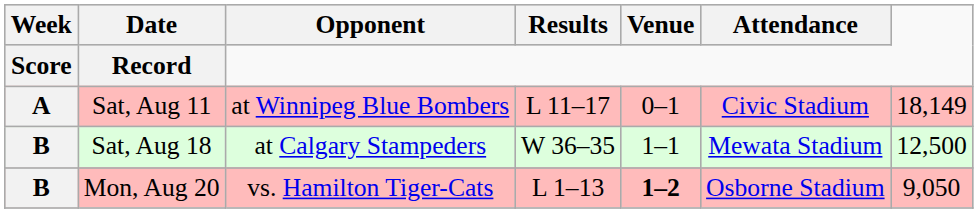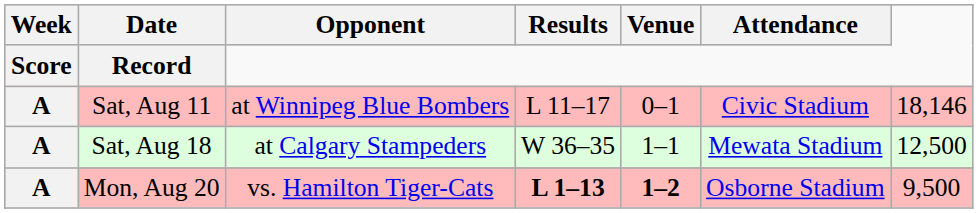(932, 106) 18,149 -> (932, 106) 18,146
(41, 146) B -> (41, 146) A
(41, 187) B -> (41, 187) A
(568, 187) normal -> (568, 187) bold
(932, 187) 9,050 -> (932, 187) 9,500
